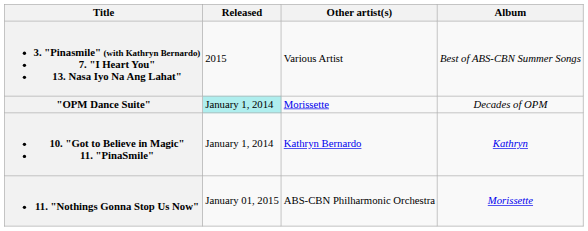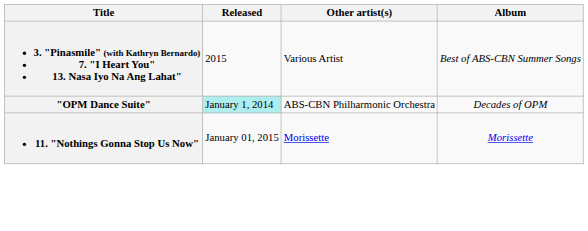(306, 104) Morissette -> (359, 104) ABS-CBN Philharmonic Orchestra
- row: (104, 150)
(359, 200) ABS-CBN Philharmonic Orchestra -> (306, 138) Morissette
